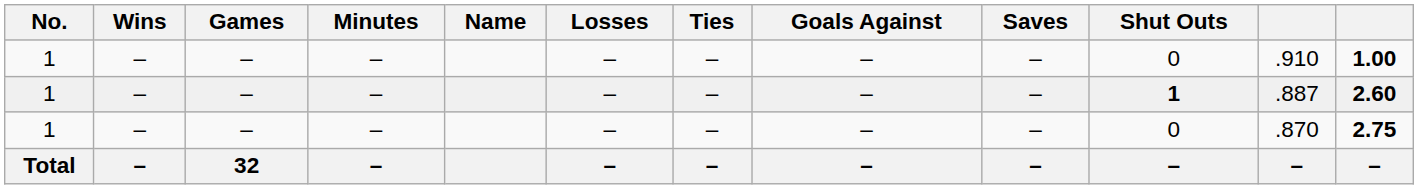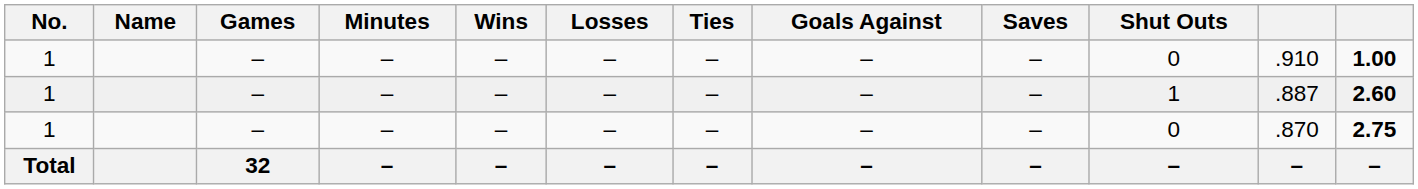columns swapped: (496, 22) <-> (140, 22)
(1174, 93) bold -> (1174, 93) normal
